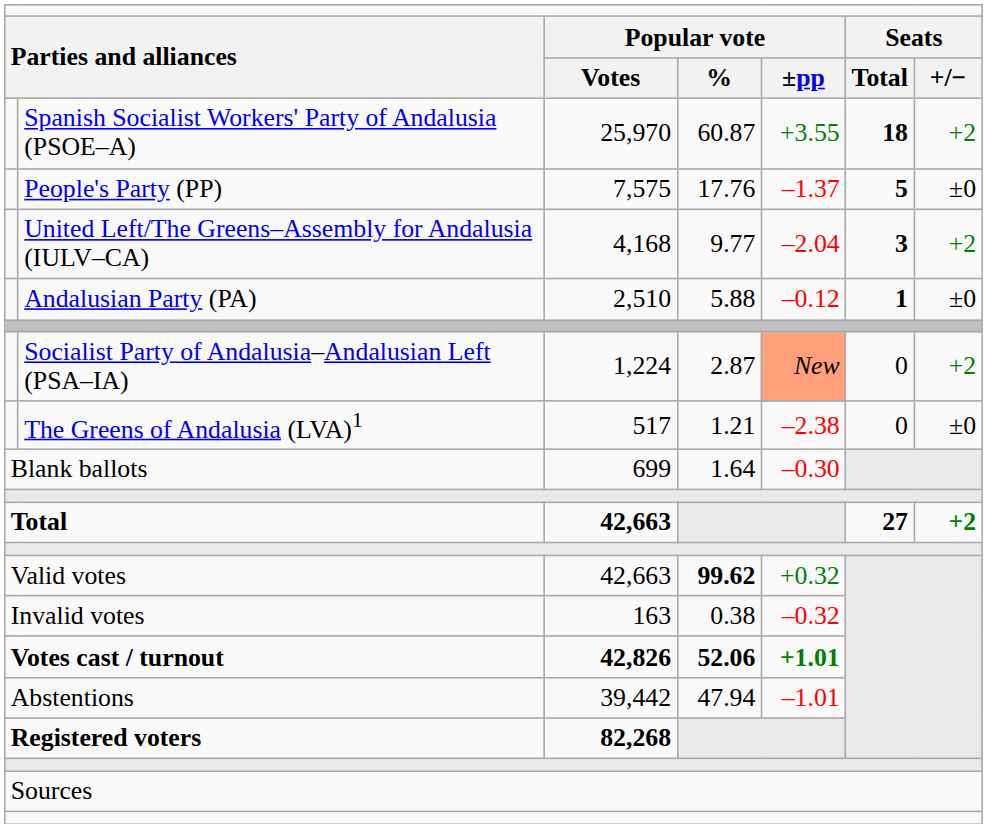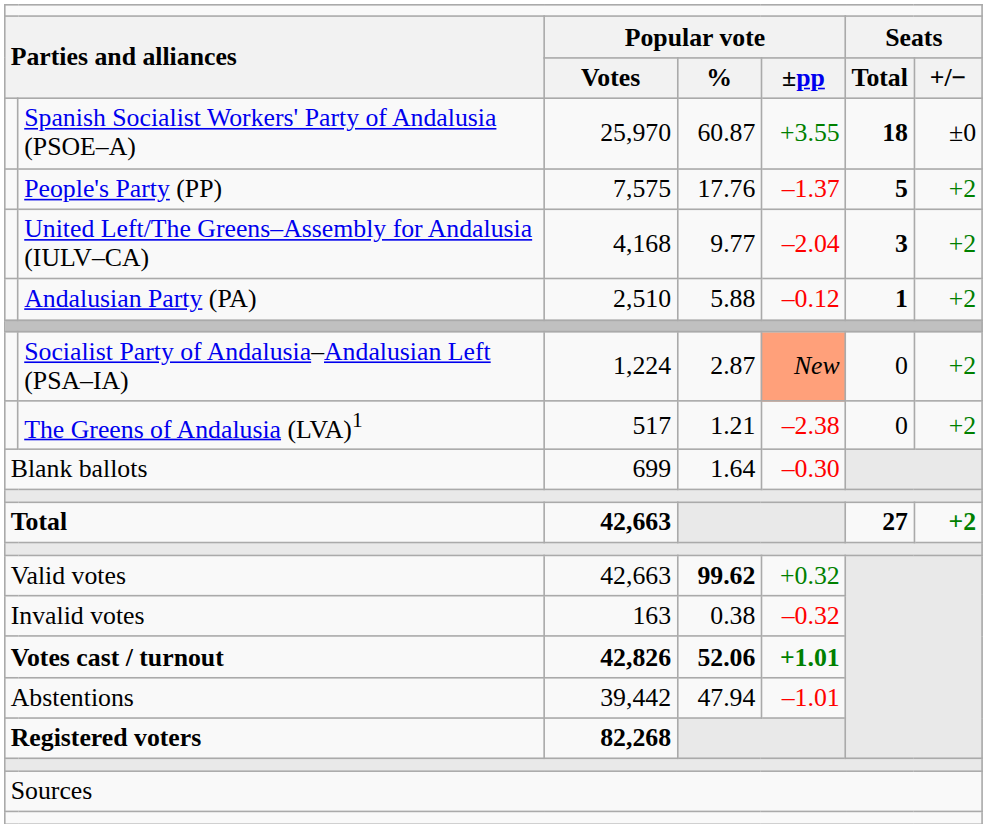(962, 132) +2 -> (963, 132) ±0
(963, 188) ±0 -> (962, 188) +2
(963, 299) ±0 -> (962, 299) +2
(963, 425) ±0 -> (962, 425) +2
